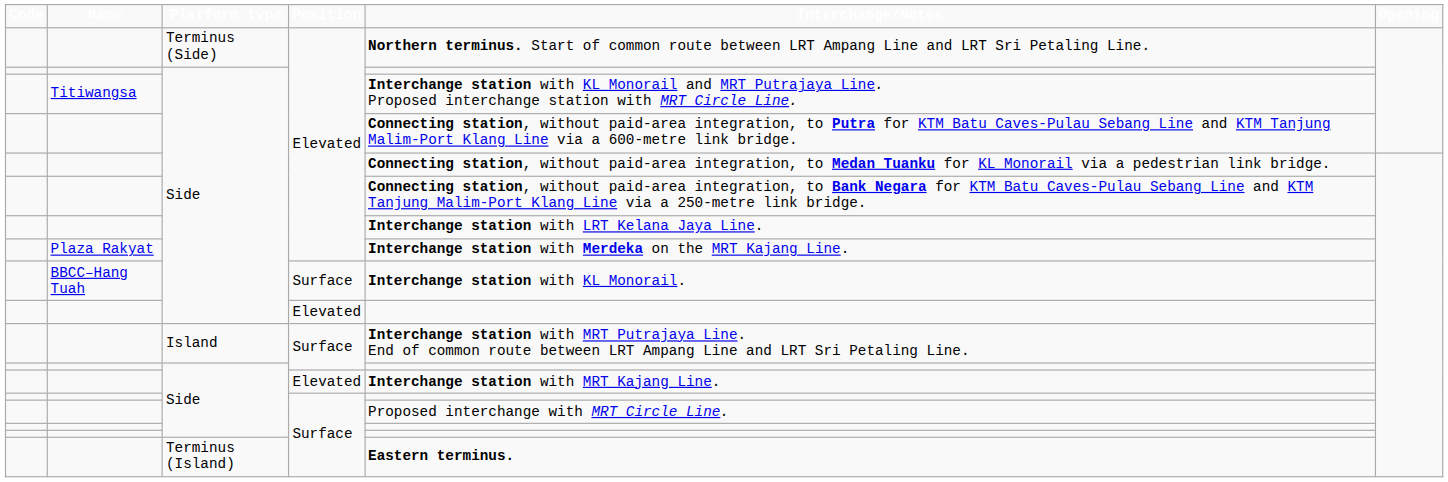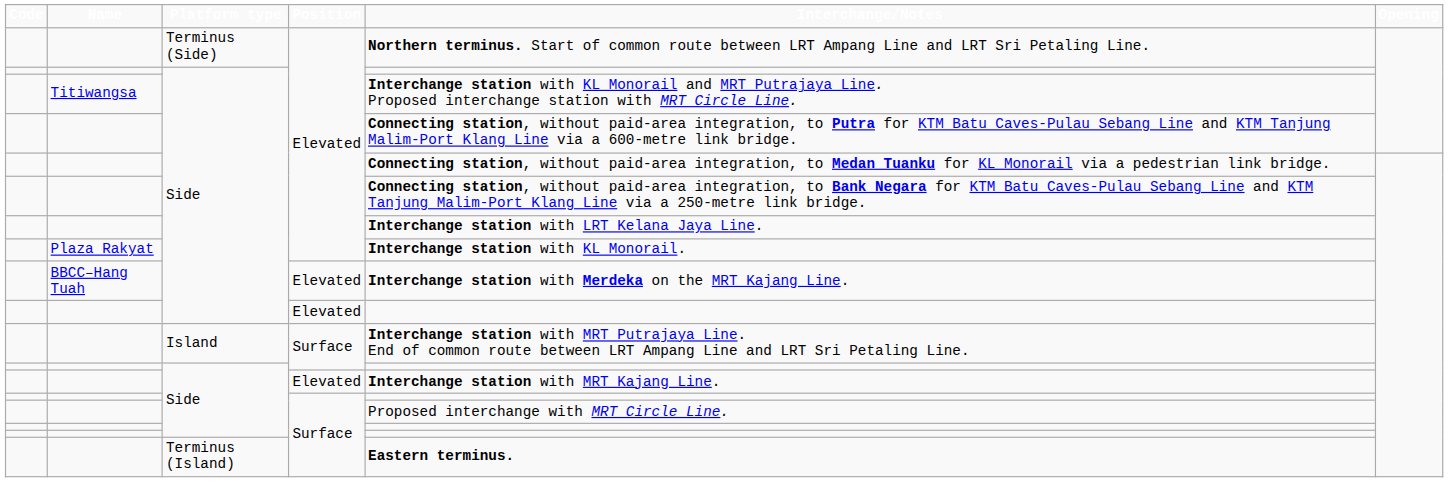(609, 250) Interchange station with Merdeka on the MRT Kajang Line. -> (527, 250) Interchange station with KL Monorail.
(322, 281) Surface -> (327, 281) Elevated
(527, 281) Interchange station with KL Monorail. -> (609, 281) Interchange station with Merdeka on the MRT Kajang Line.
